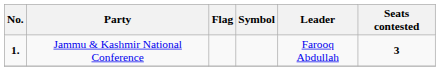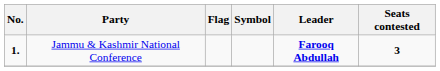(318, 50) normal -> (316, 50) bold
